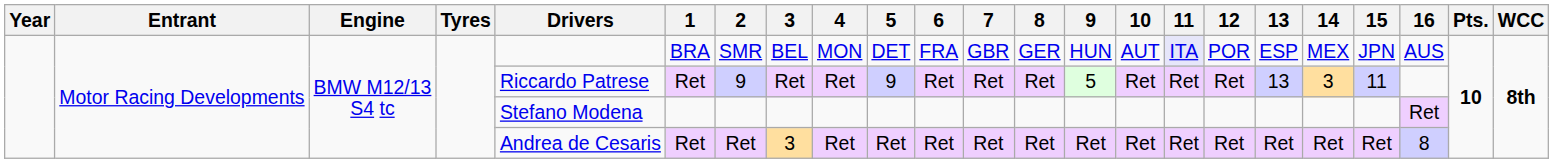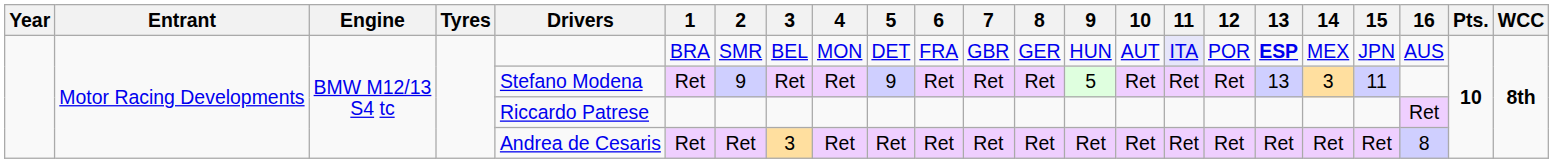(1279, 51) normal -> (1279, 51) bold
(574, 82) Riccardo Patrese -> (571, 82) Stefano Modena
(571, 113) Stefano Modena -> (574, 113) Riccardo Patrese
